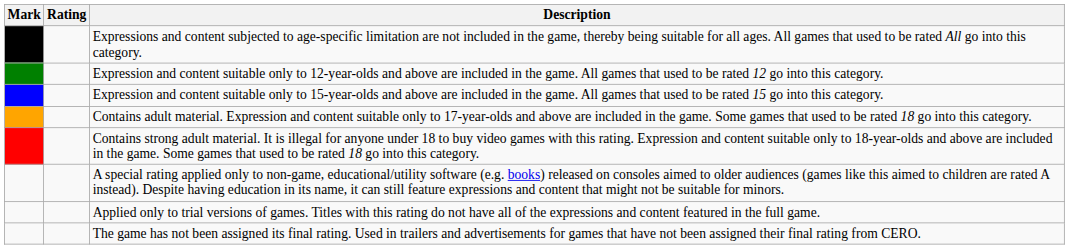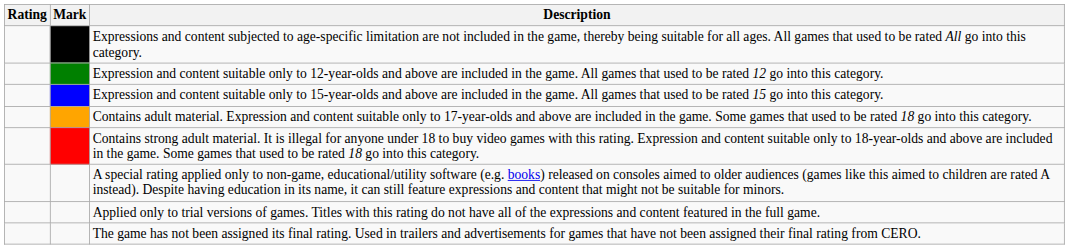columns swapped: (24, 15) <-> (67, 15)
